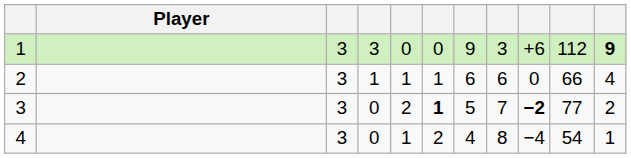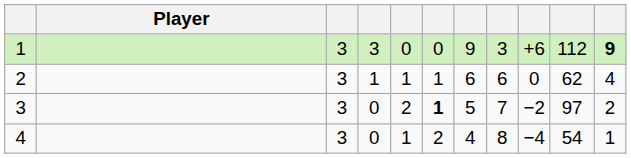(572, 78) 66 -> (572, 78) 62
(534, 108) bold -> (534, 108) normal
(572, 108) 77 -> (572, 108) 97
